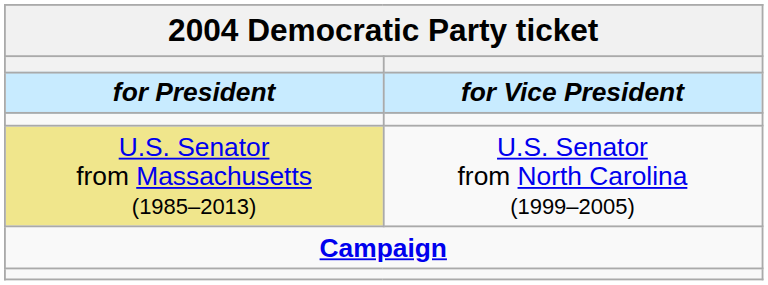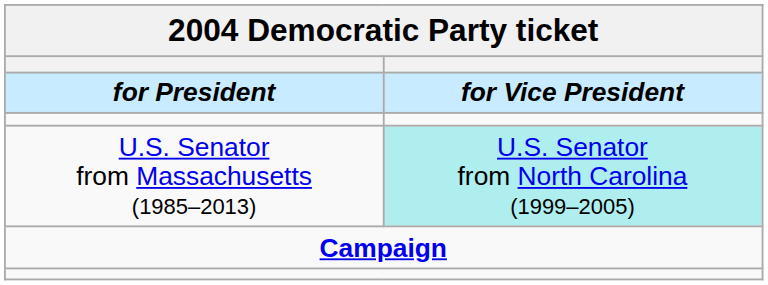(194, 176) khaki background -> (194, 176) no background
(572, 176) no background -> (572, 176) paleturquoise background
